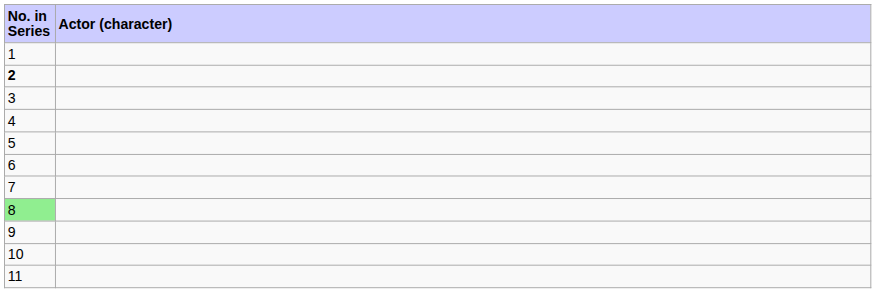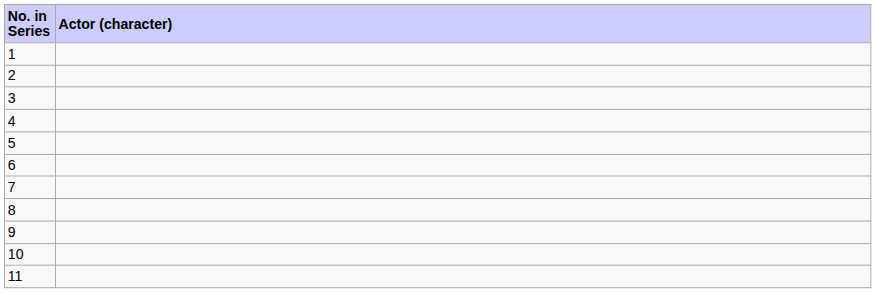(12, 76) bold -> (12, 76) normal
(12, 210) lightgreen background -> (12, 210) no background
